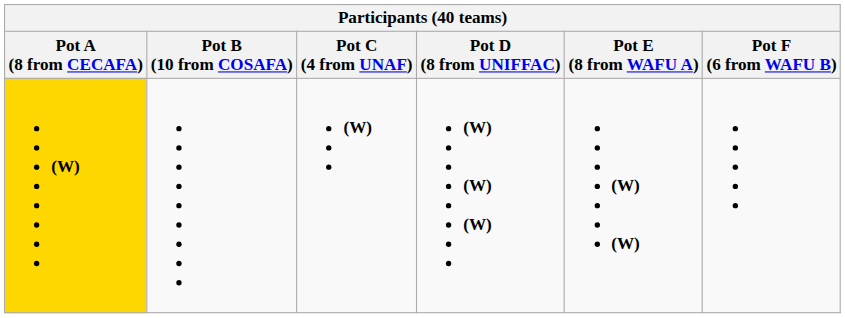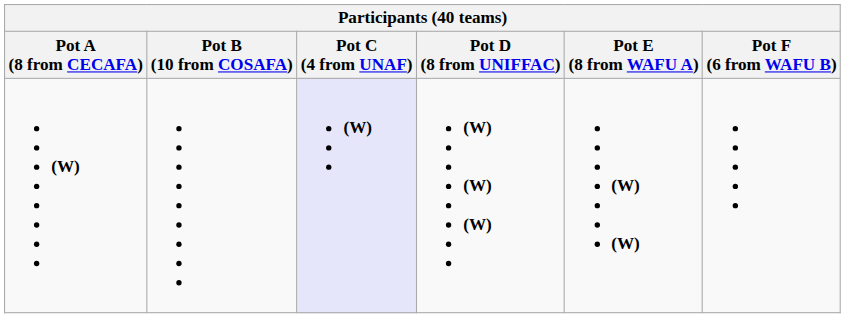(76, 195) gold background -> (76, 195) no background
(357, 147) no background -> (357, 147) lavender background
